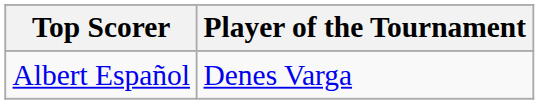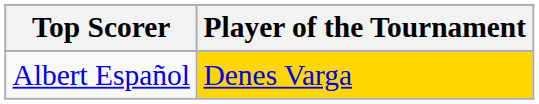(278, 74) no background -> (278, 74) gold background
